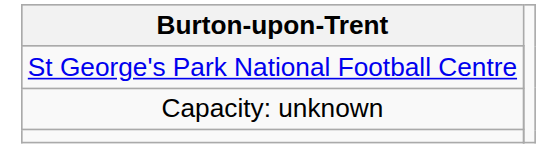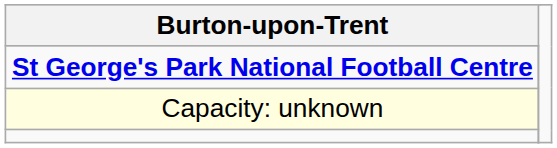(272, 66) normal -> (272, 66) bold
(272, 108) no background -> (272, 108) lightyellow background
